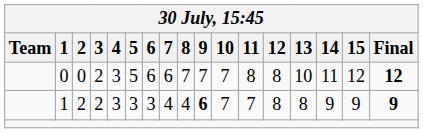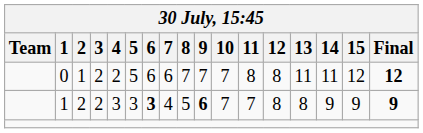(81, 76) 0 -> (81, 76) 1
(116, 76) 3 -> (116, 76) 2
(303, 76) 10 -> (303, 76) 11
(151, 104) normal -> (151, 104) bold
(186, 104) 4 -> (186, 104) 5
